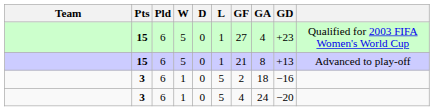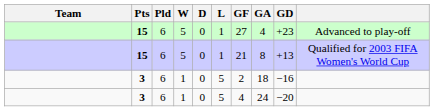(363, 37) Qualified for 2003 FIFA Women's World Cup -> (363, 31) Advanced to play-off
(363, 61) Advanced to play-off -> (363, 55) Qualified for 2003 FIFA Women's World Cup
